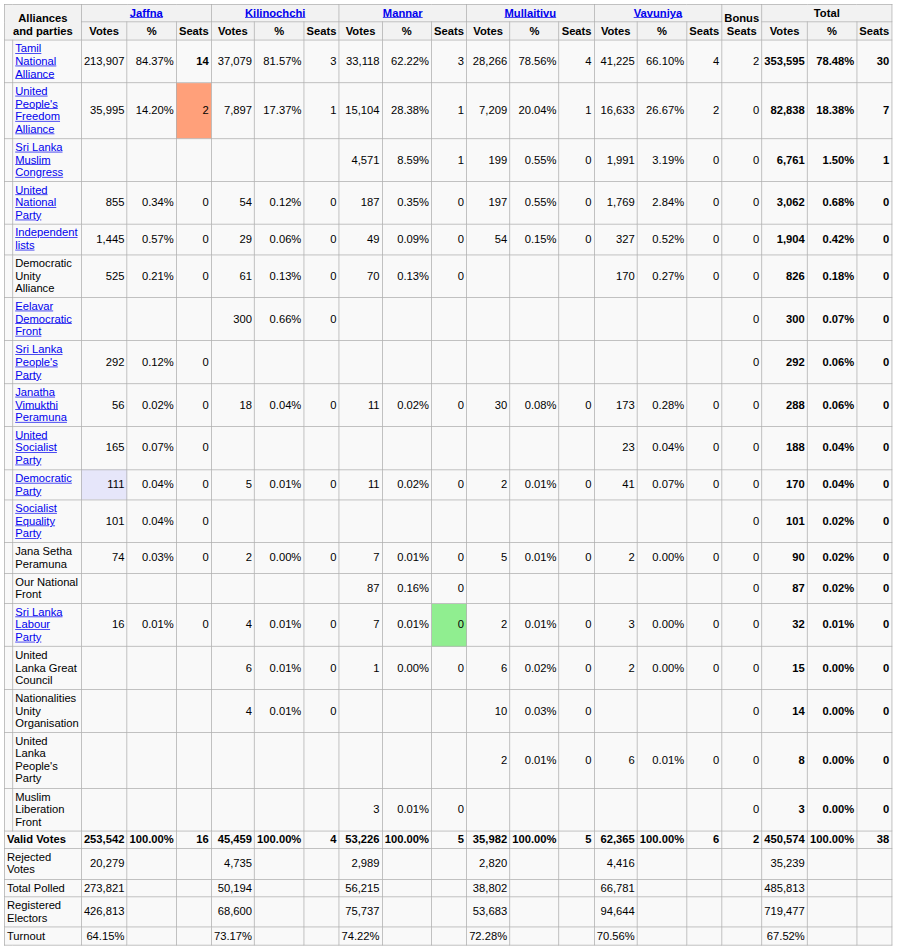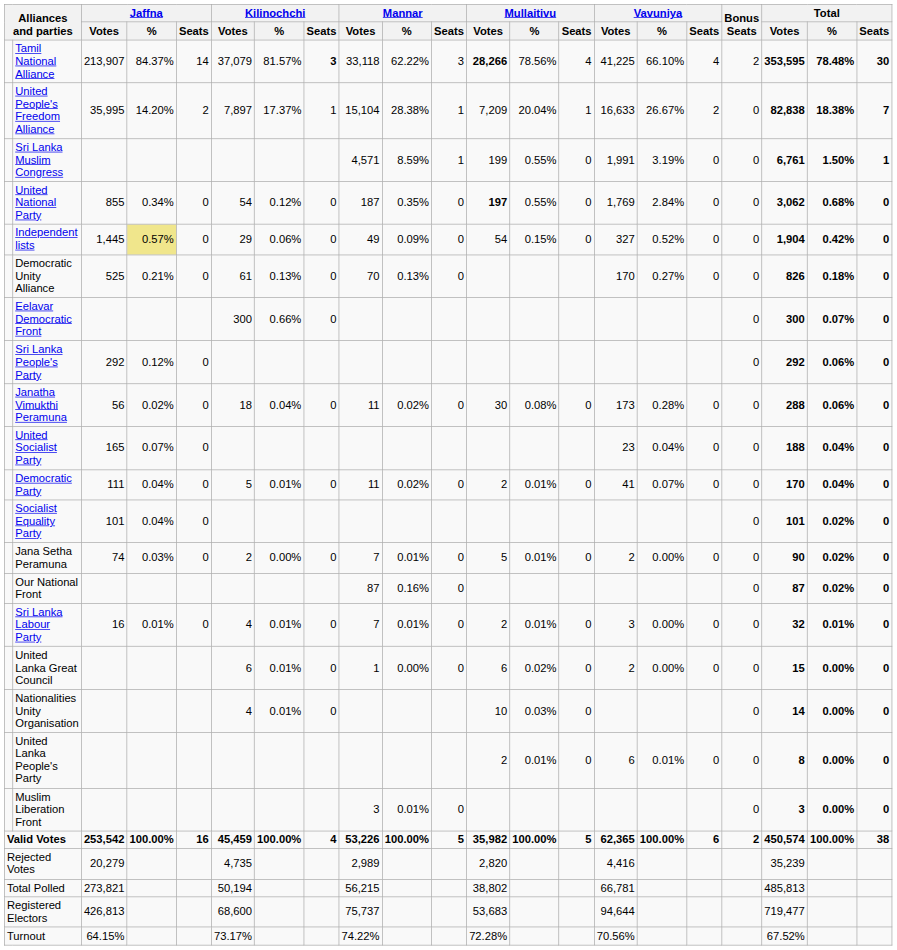(203, 61) bold -> (203, 61) normal
(333, 61) normal -> (333, 61) bold
(490, 61) normal -> (490, 61) bold
(206, 110) lightsalmon background -> (206, 110) no background
(498, 202) normal -> (498, 202) bold
(158, 239) no background -> (158, 239) khaki background
(116, 484) lavender background -> (116, 484) no background
(461, 625) lightgreen background -> (461, 625) no background
